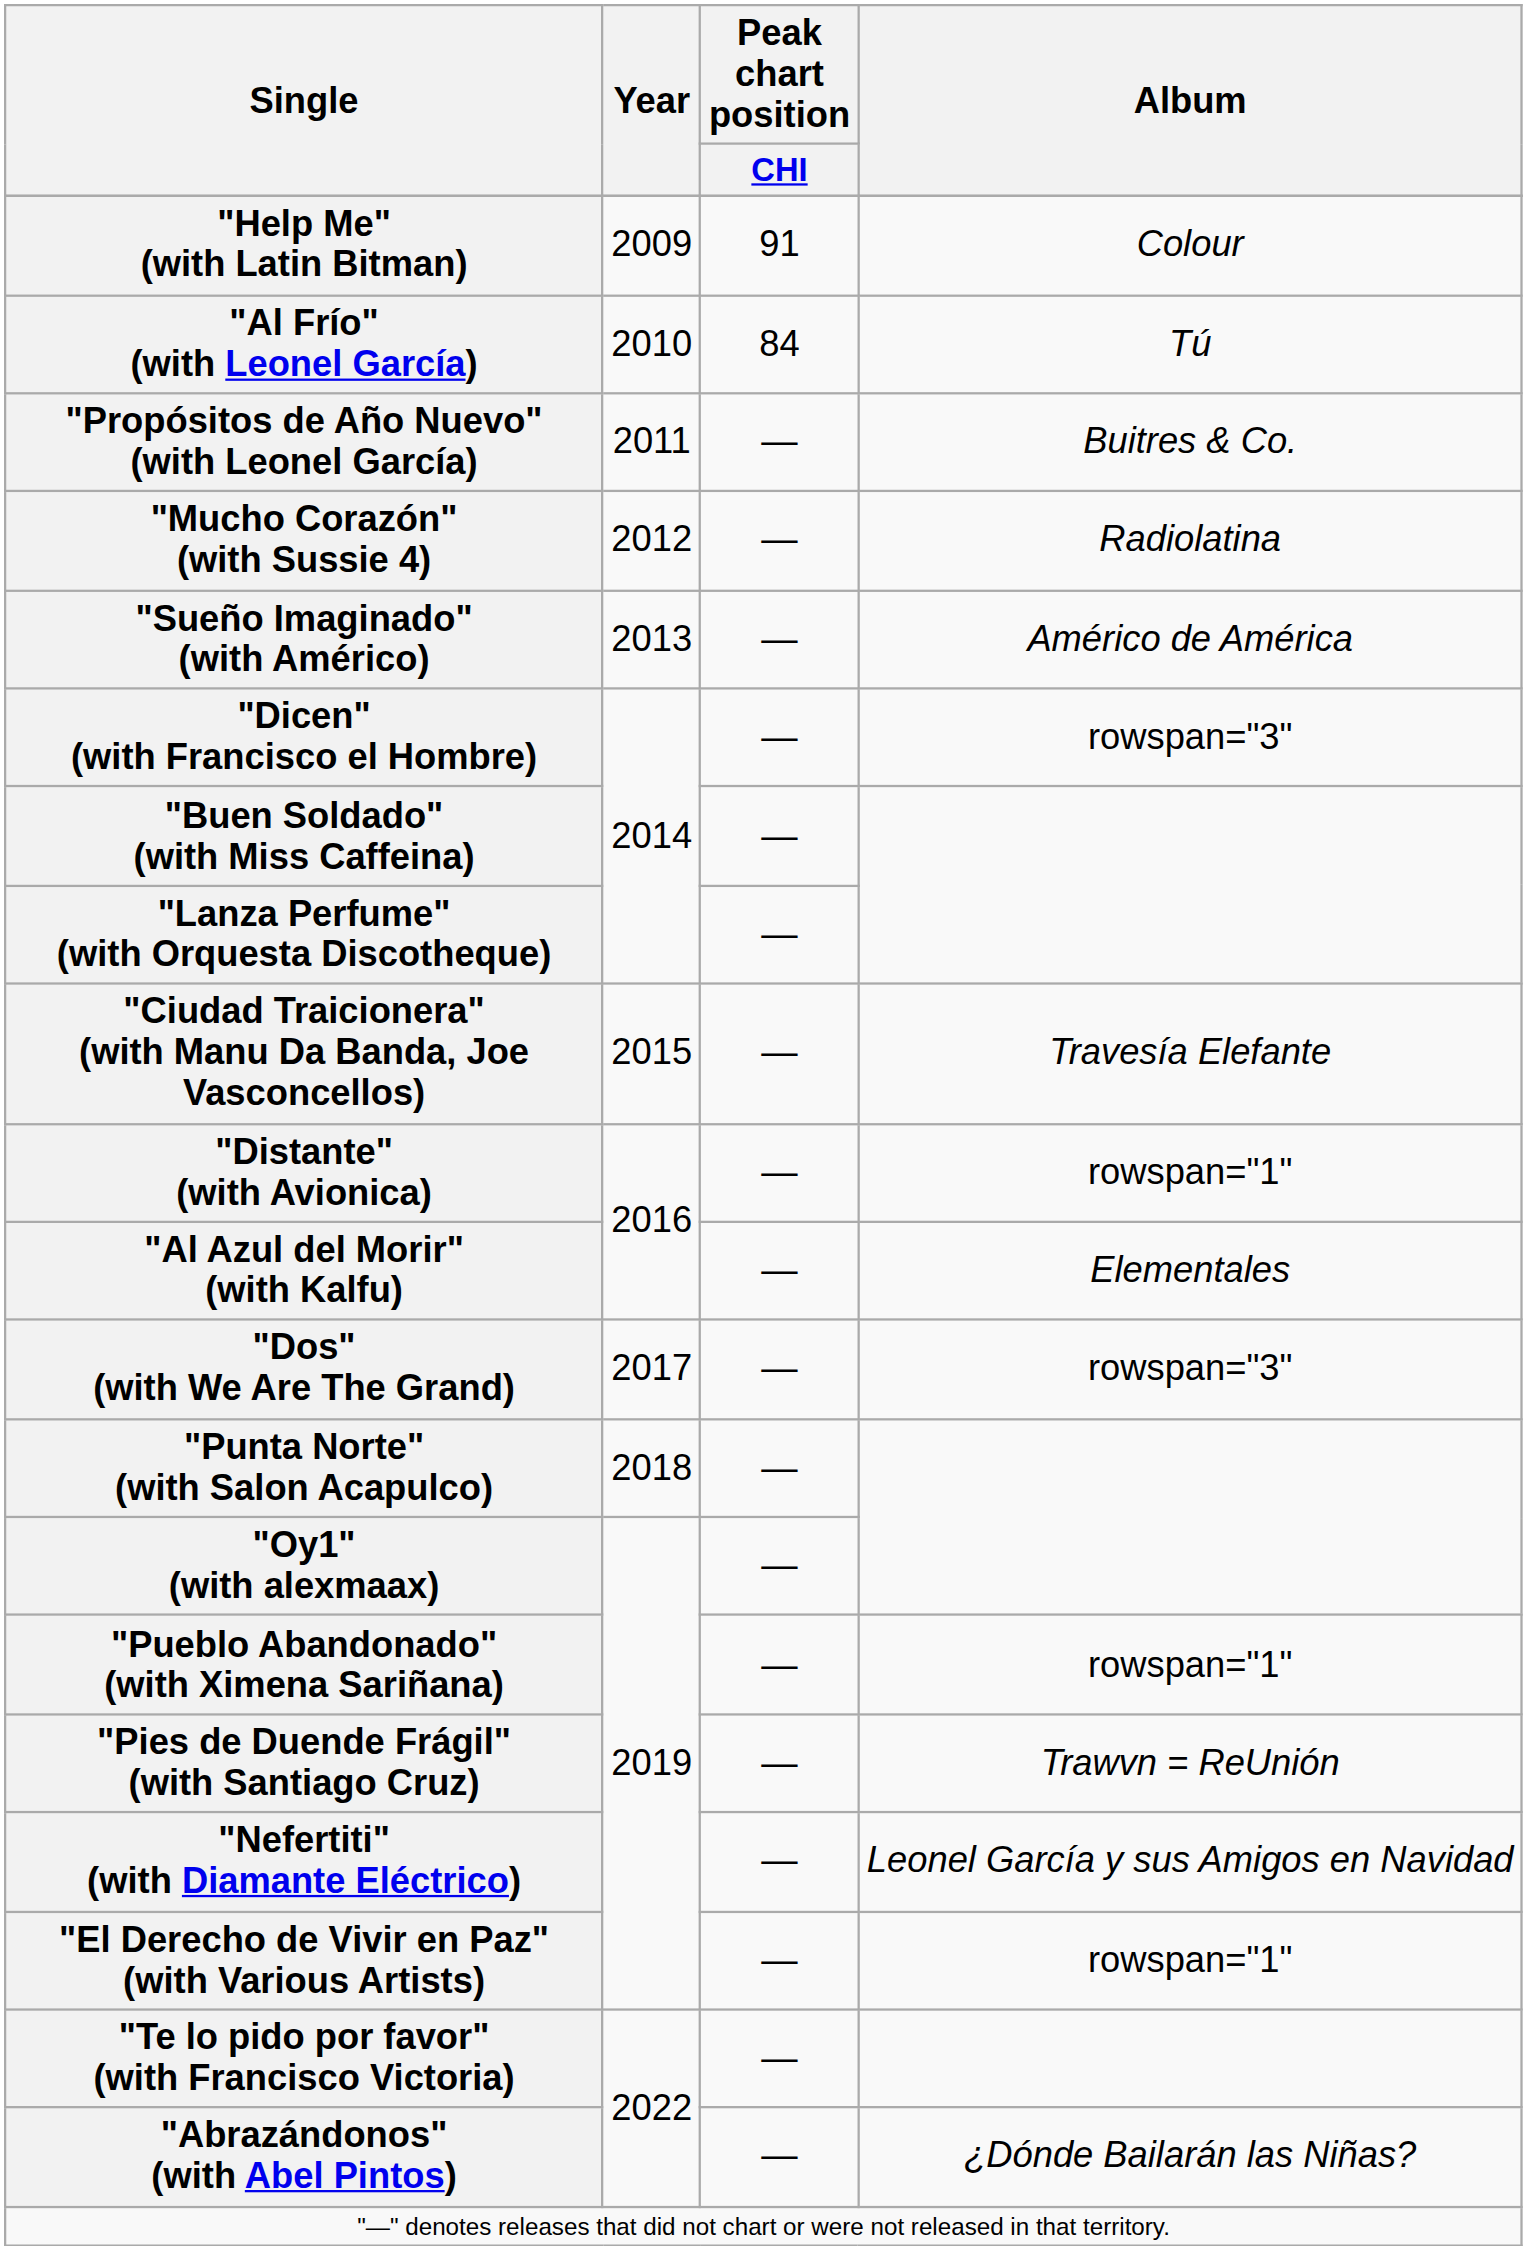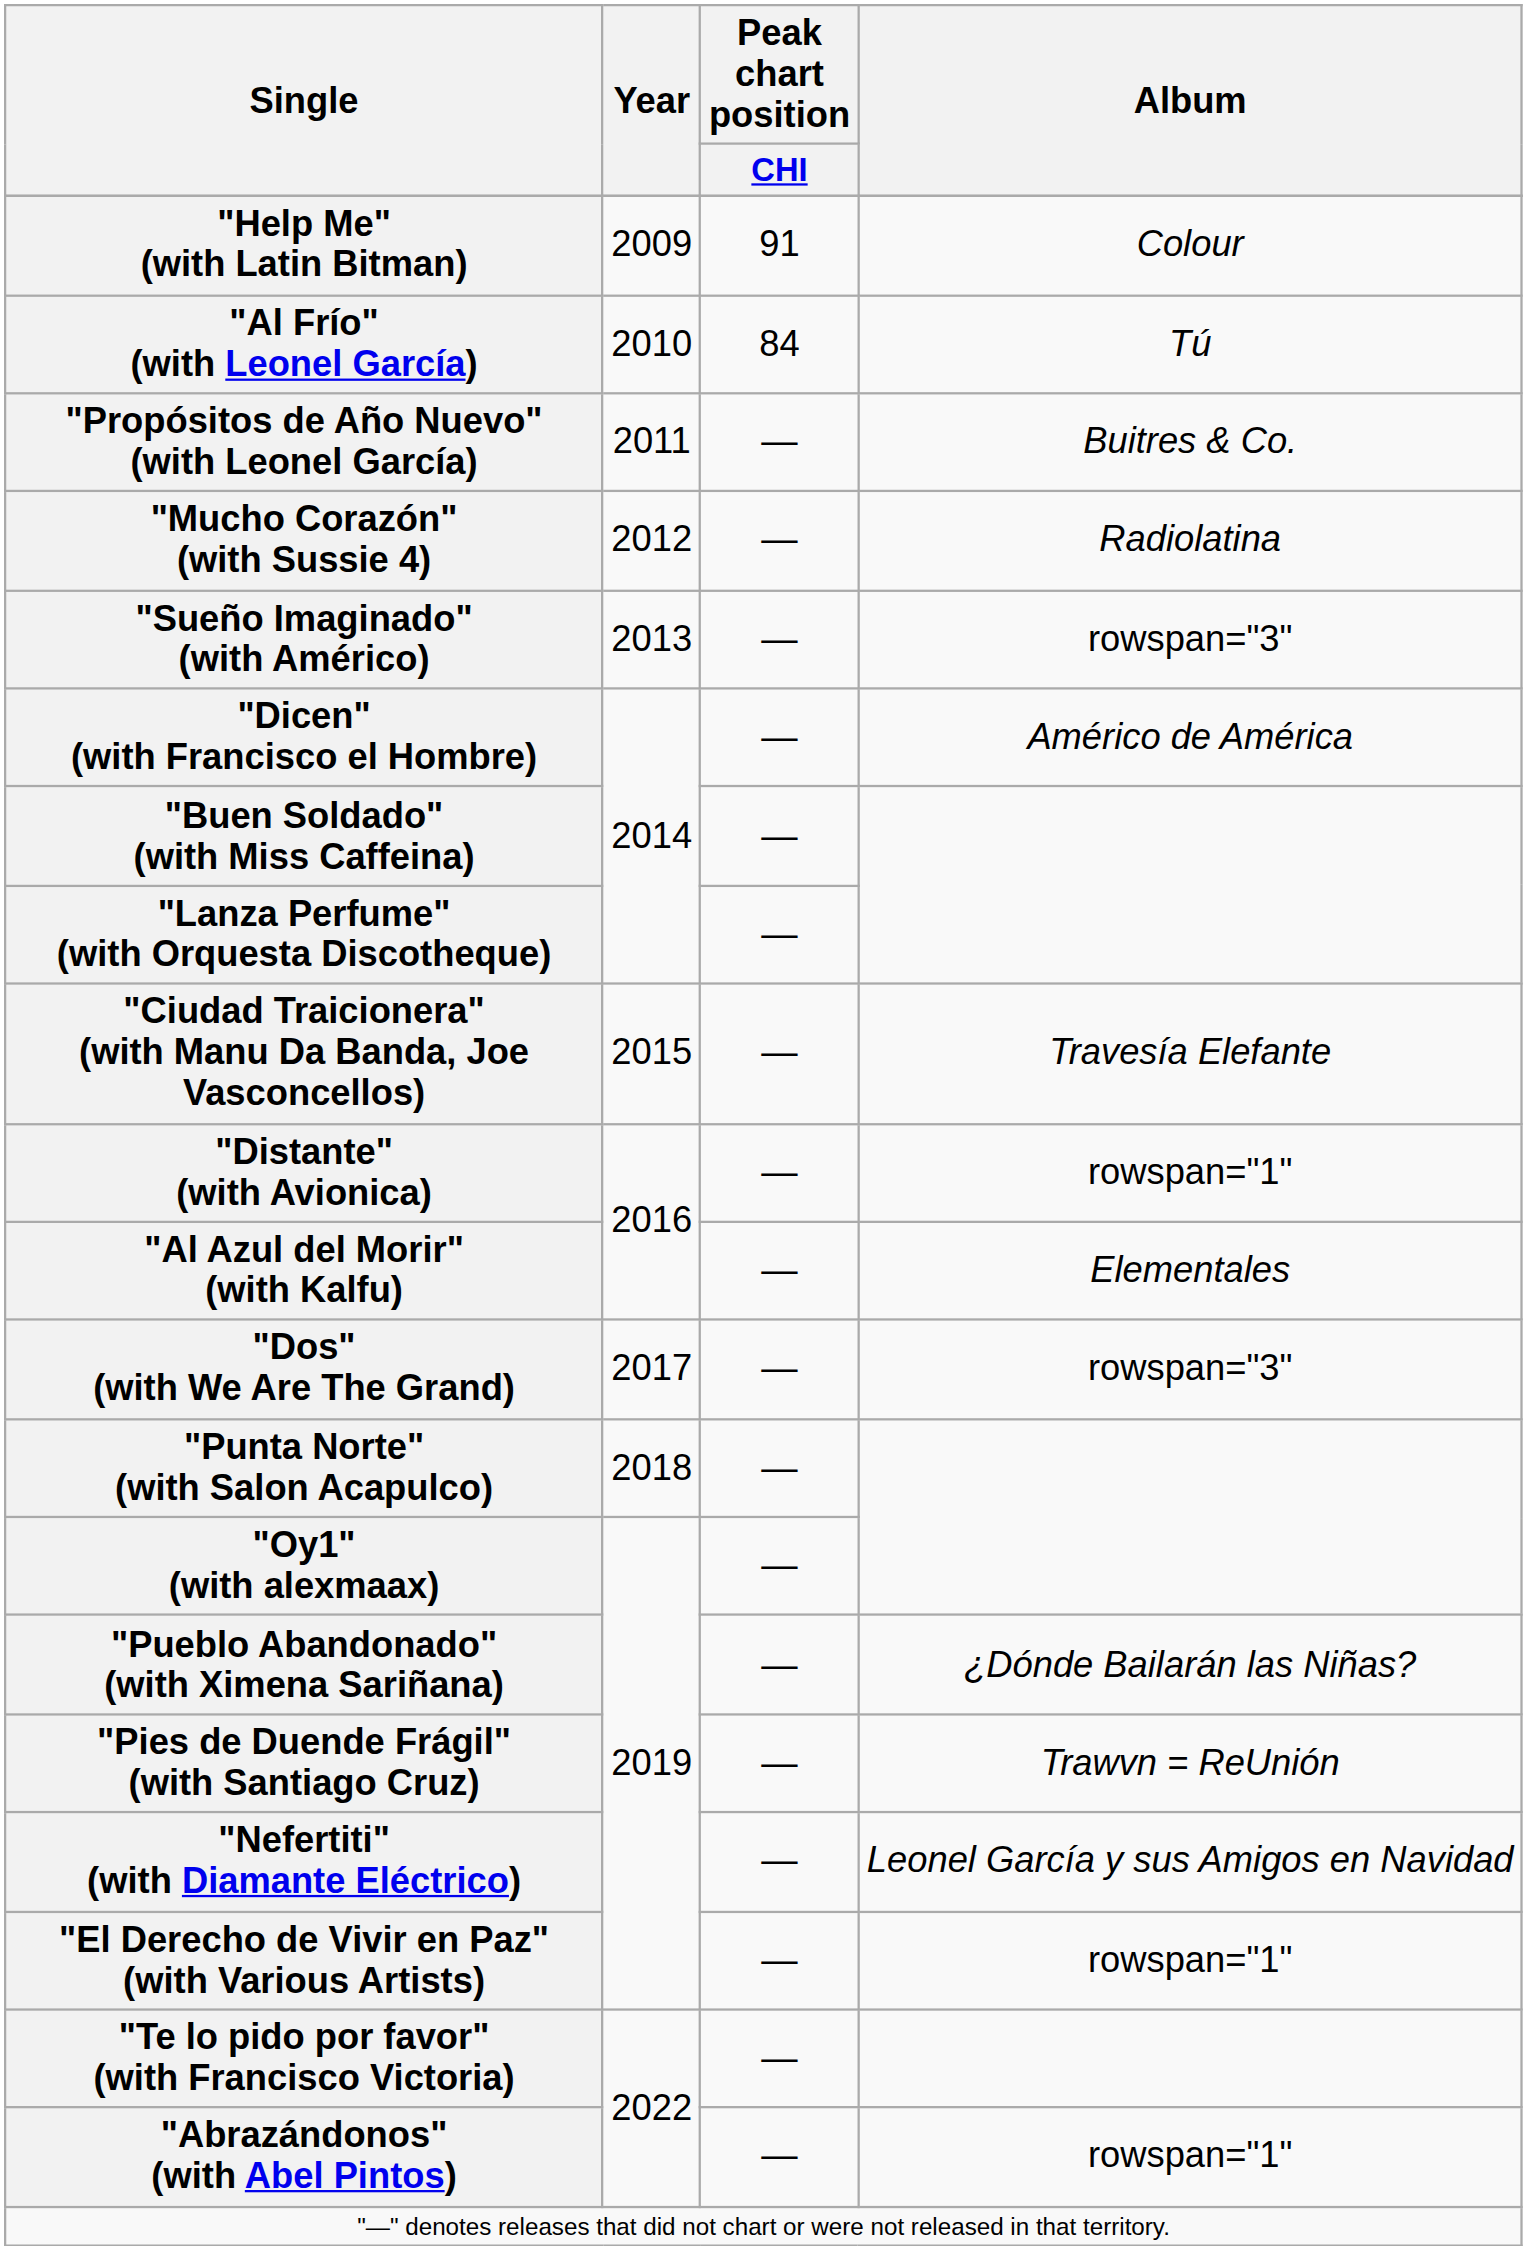(1190, 638) Américo de América -> (1190, 638) rowspan="3"
(1190, 737) rowspan="3" -> (1190, 737) Américo de América
(1190, 1664) rowspan="1" -> (1190, 1664) ¿Dónde Bailarán las Niñas?
(1190, 2156) ¿Dónde Bailarán las Niñas? -> (1190, 2156) rowspan="1"
